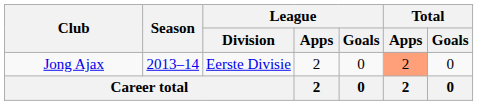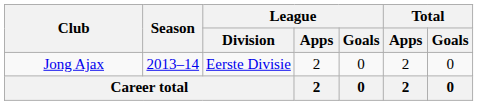(406, 64) lightsalmon background -> (406, 64) no background
